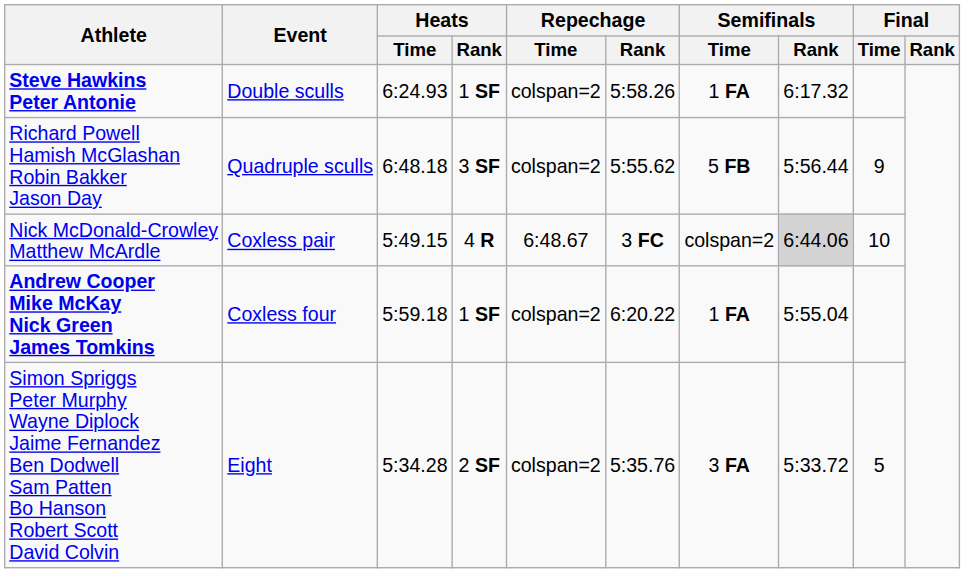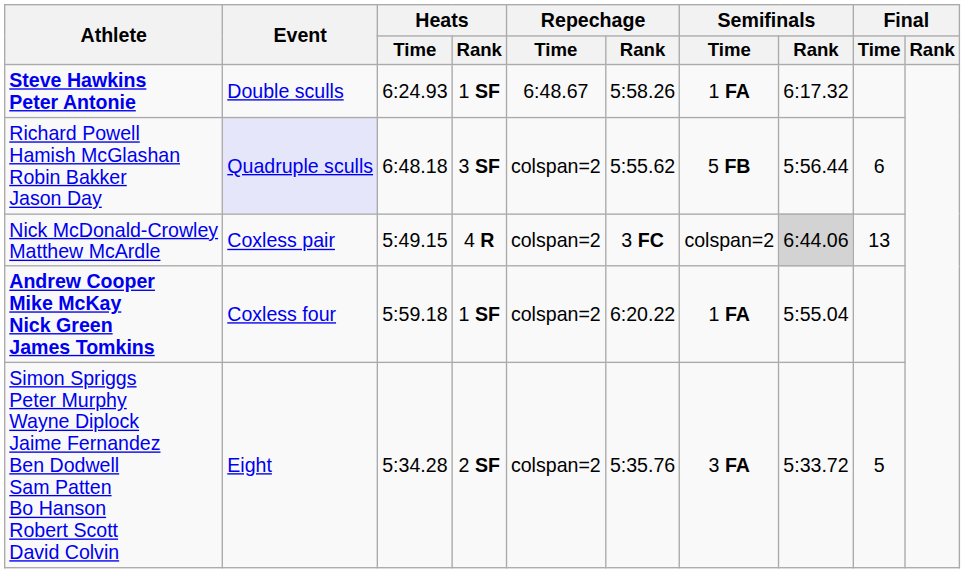(556, 92) colspan=2 -> (556, 92) 6:48.67
(300, 166) no background -> (300, 166) lavender background
(879, 166) 9 -> (879, 166) 6
(556, 240) 6:48.67 -> (556, 240) colspan=2
(879, 240) 10 -> (879, 240) 13
